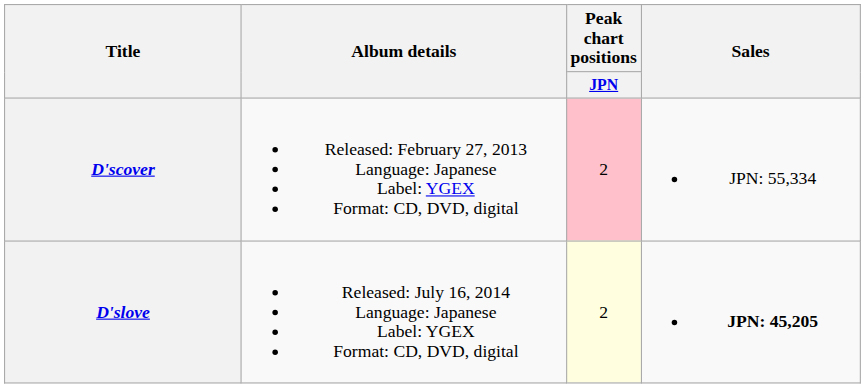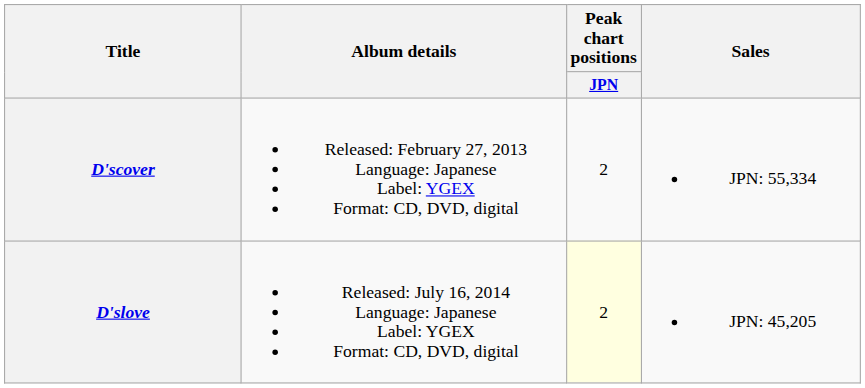(604, 169) pink background -> (604, 169) no background
(751, 322) bold -> (751, 322) normal
